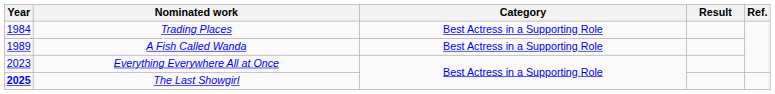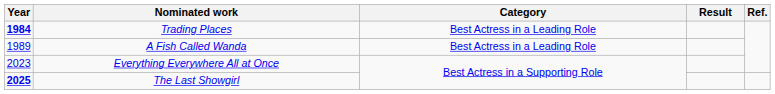(19, 30) normal -> (19, 30) bold
(523, 30) Best Actress in a Supporting Role -> (523, 30) Best Actress in a Leading Role
(523, 47) Best Actress in a Supporting Role -> (523, 47) Best Actress in a Leading Role
